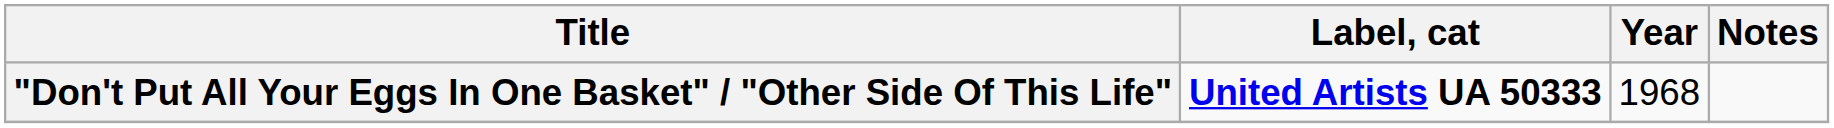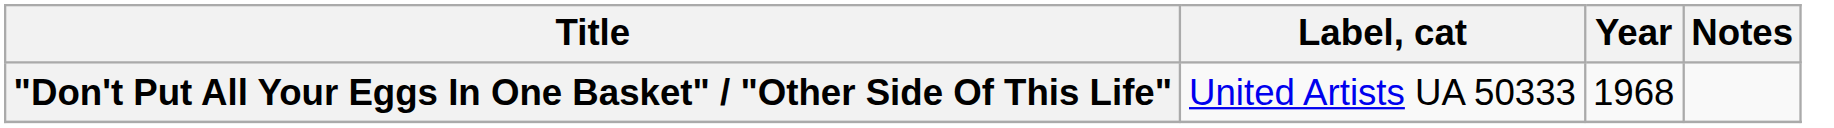(1395, 91) bold -> (1383, 91) normal
